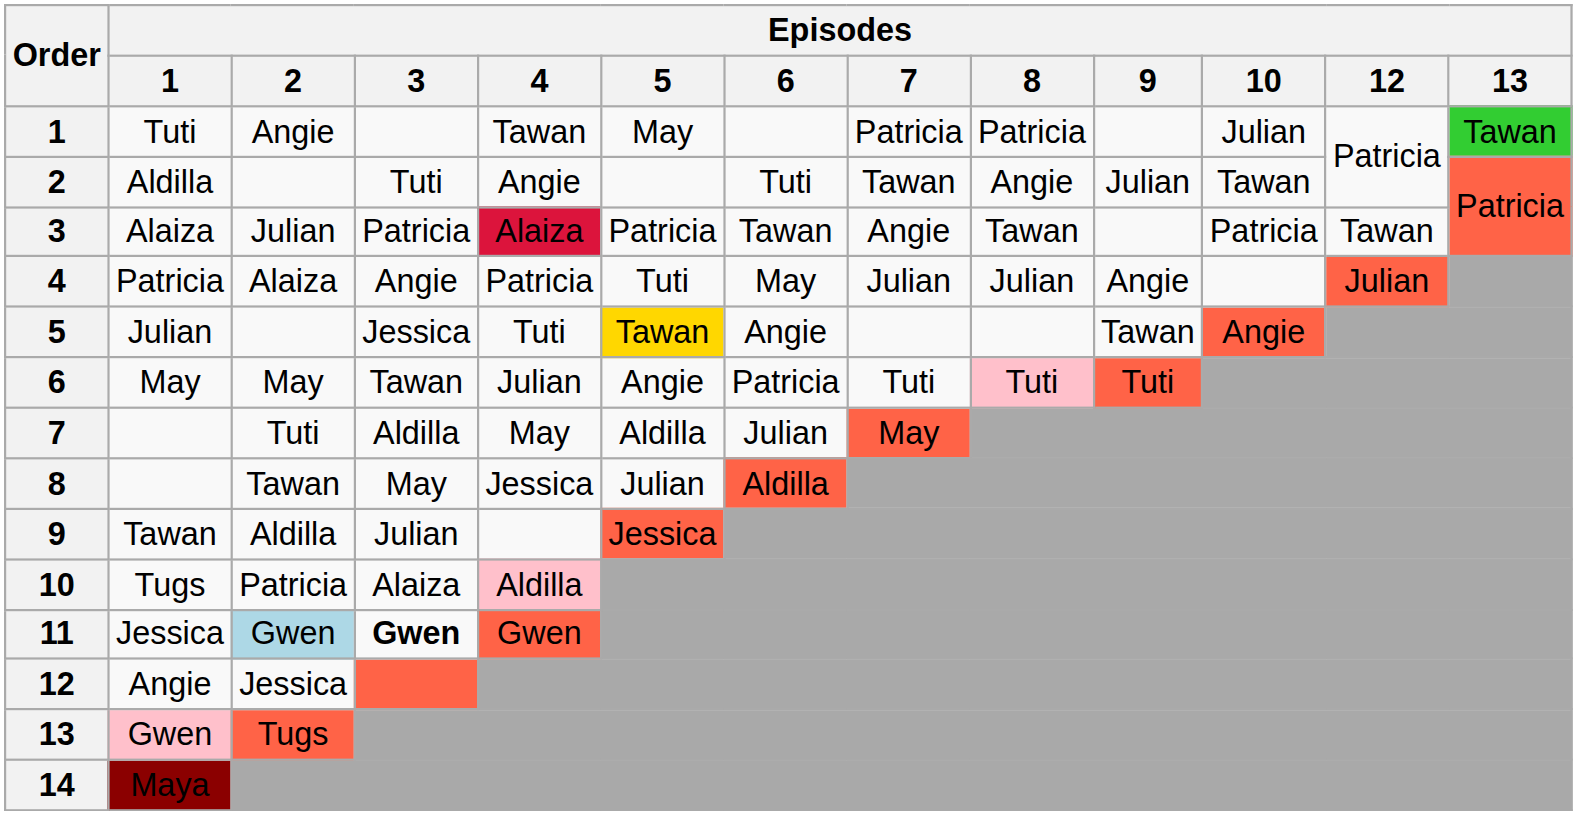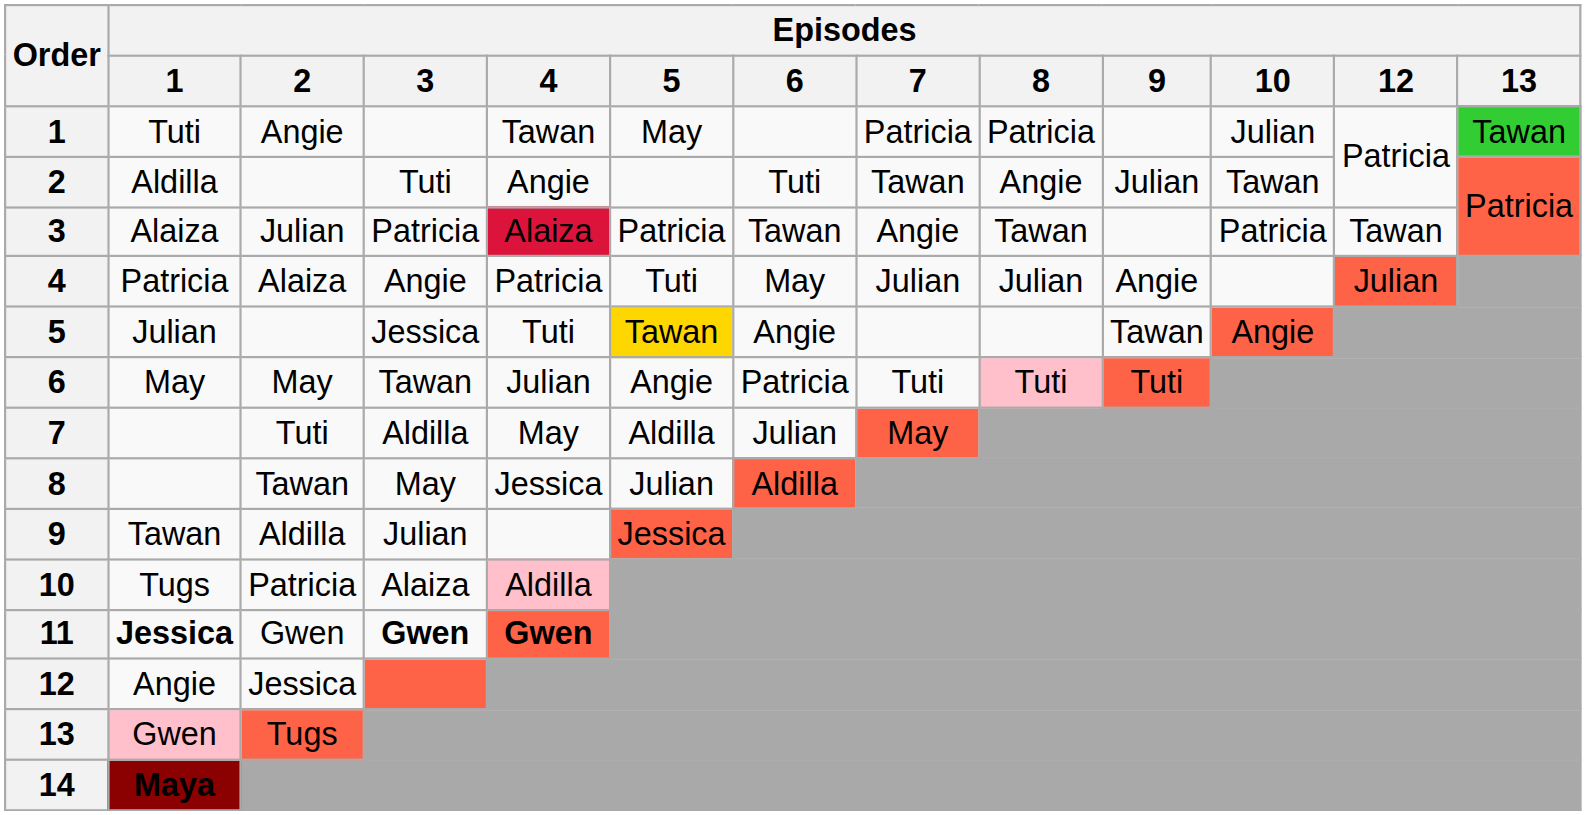(170, 634) normal -> (175, 634) bold
(293, 634) lightblue background -> (302, 634) no background
(539, 634) normal -> (548, 634) bold
(170, 785) normal -> (175, 785) bold
